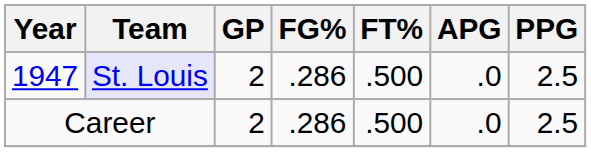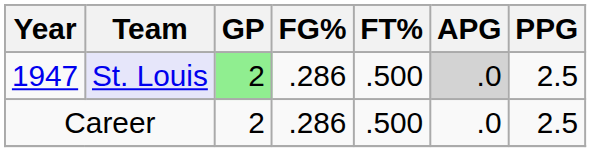(256, 76) no background -> (256, 76) lightgreen background
(489, 76) no background -> (489, 76) lightgrey background
